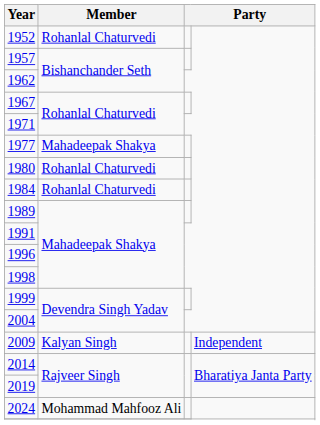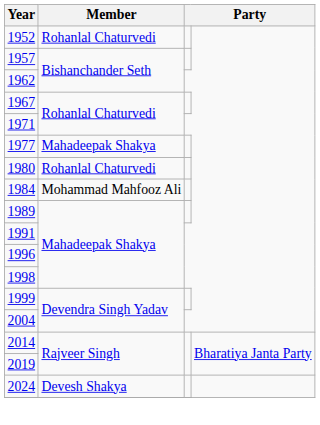(99, 189) Rohanlal Chaturvedi -> (111, 189) Mohammad Mahfooz Ali
- row: (21, 342)
(111, 408) Mohammad Mahfooz Ali -> (84, 386) Devesh Shakya
